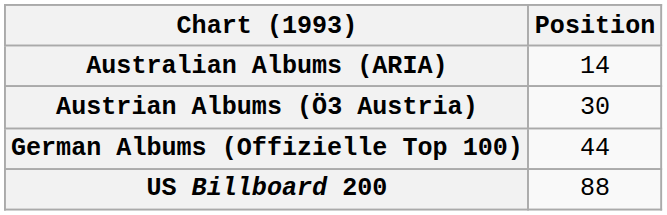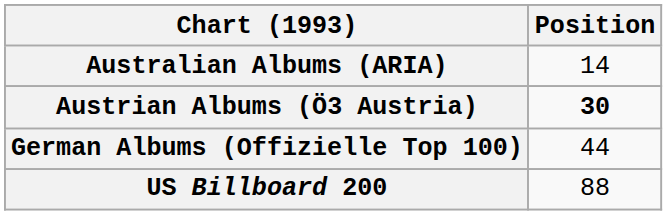(595, 107) normal -> (595, 107) bold
